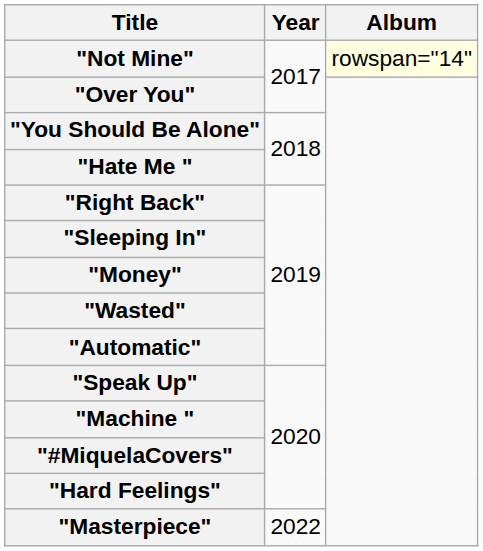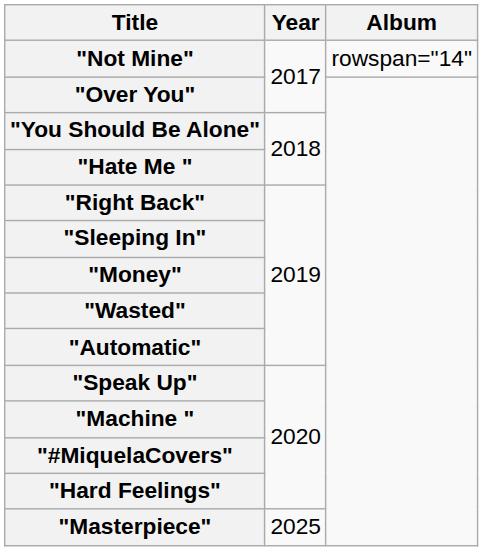(402, 58) lightyellow background -> (402, 58) no background
(296, 526) 2022 -> (296, 526) 2025
